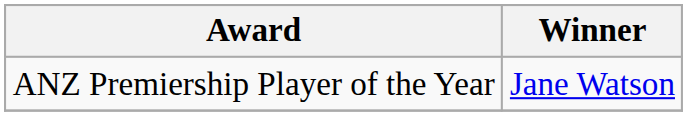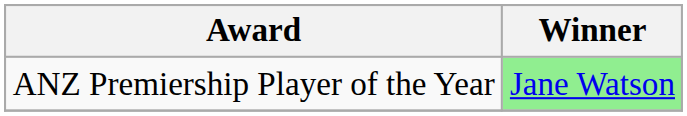(592, 83) no background -> (592, 83) lightgreen background
